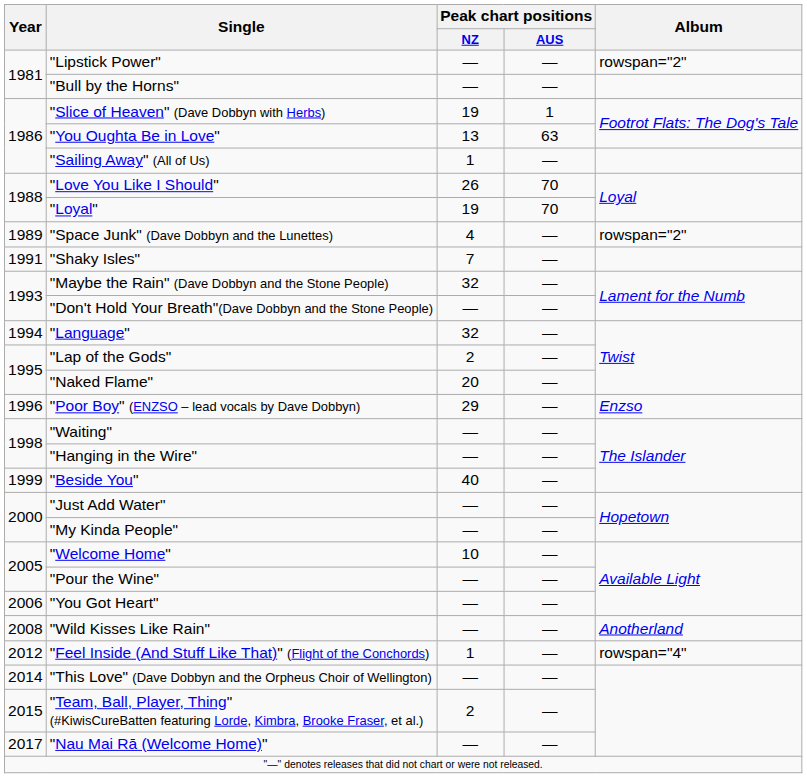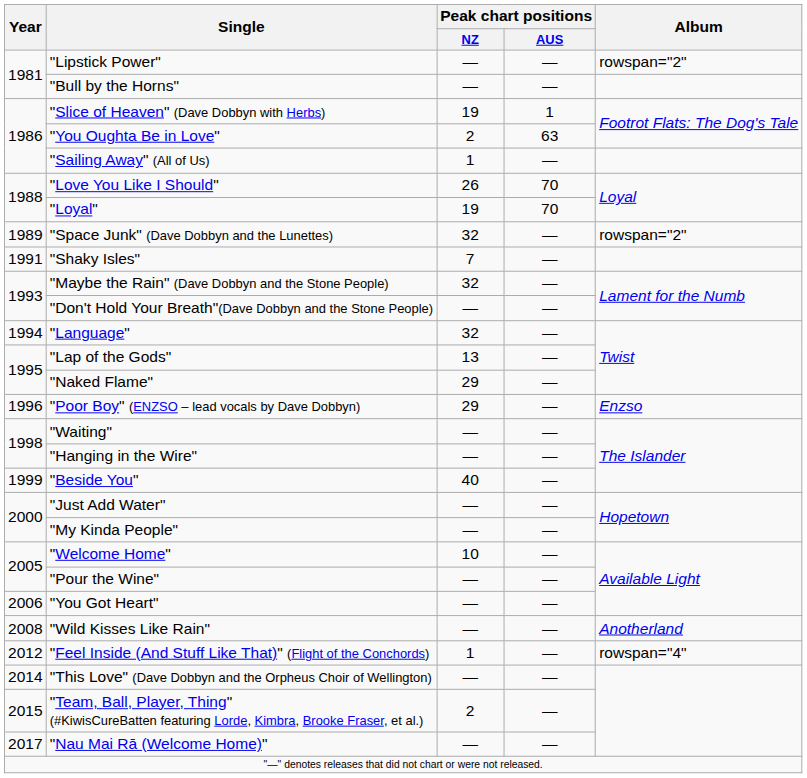(470, 135) 13 -> (470, 135) 2
(470, 234) 4 -> (470, 234) 32
(470, 357) 2 -> (470, 357) 13
(470, 382) 20 -> (470, 382) 29
